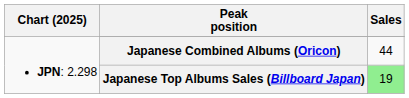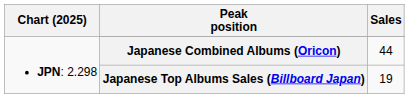(386, 79) lightgreen background -> (386, 79) no background
